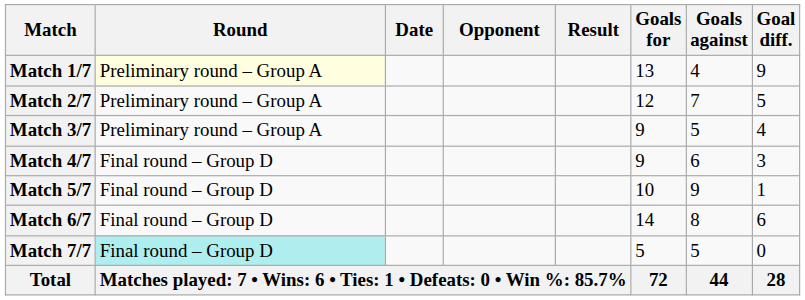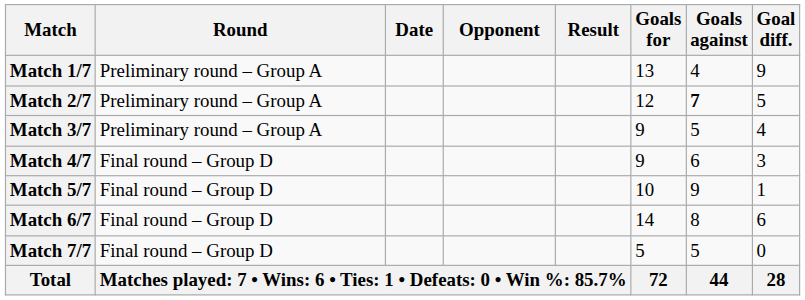(211, 70) lightyellow background -> (211, 70) no background
(695, 100) normal -> (695, 100) bold
(186, 250) paleturquoise background -> (186, 250) no background
